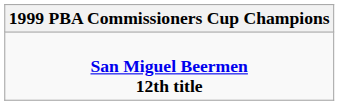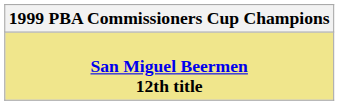(169, 76) no background -> (169, 76) khaki background
